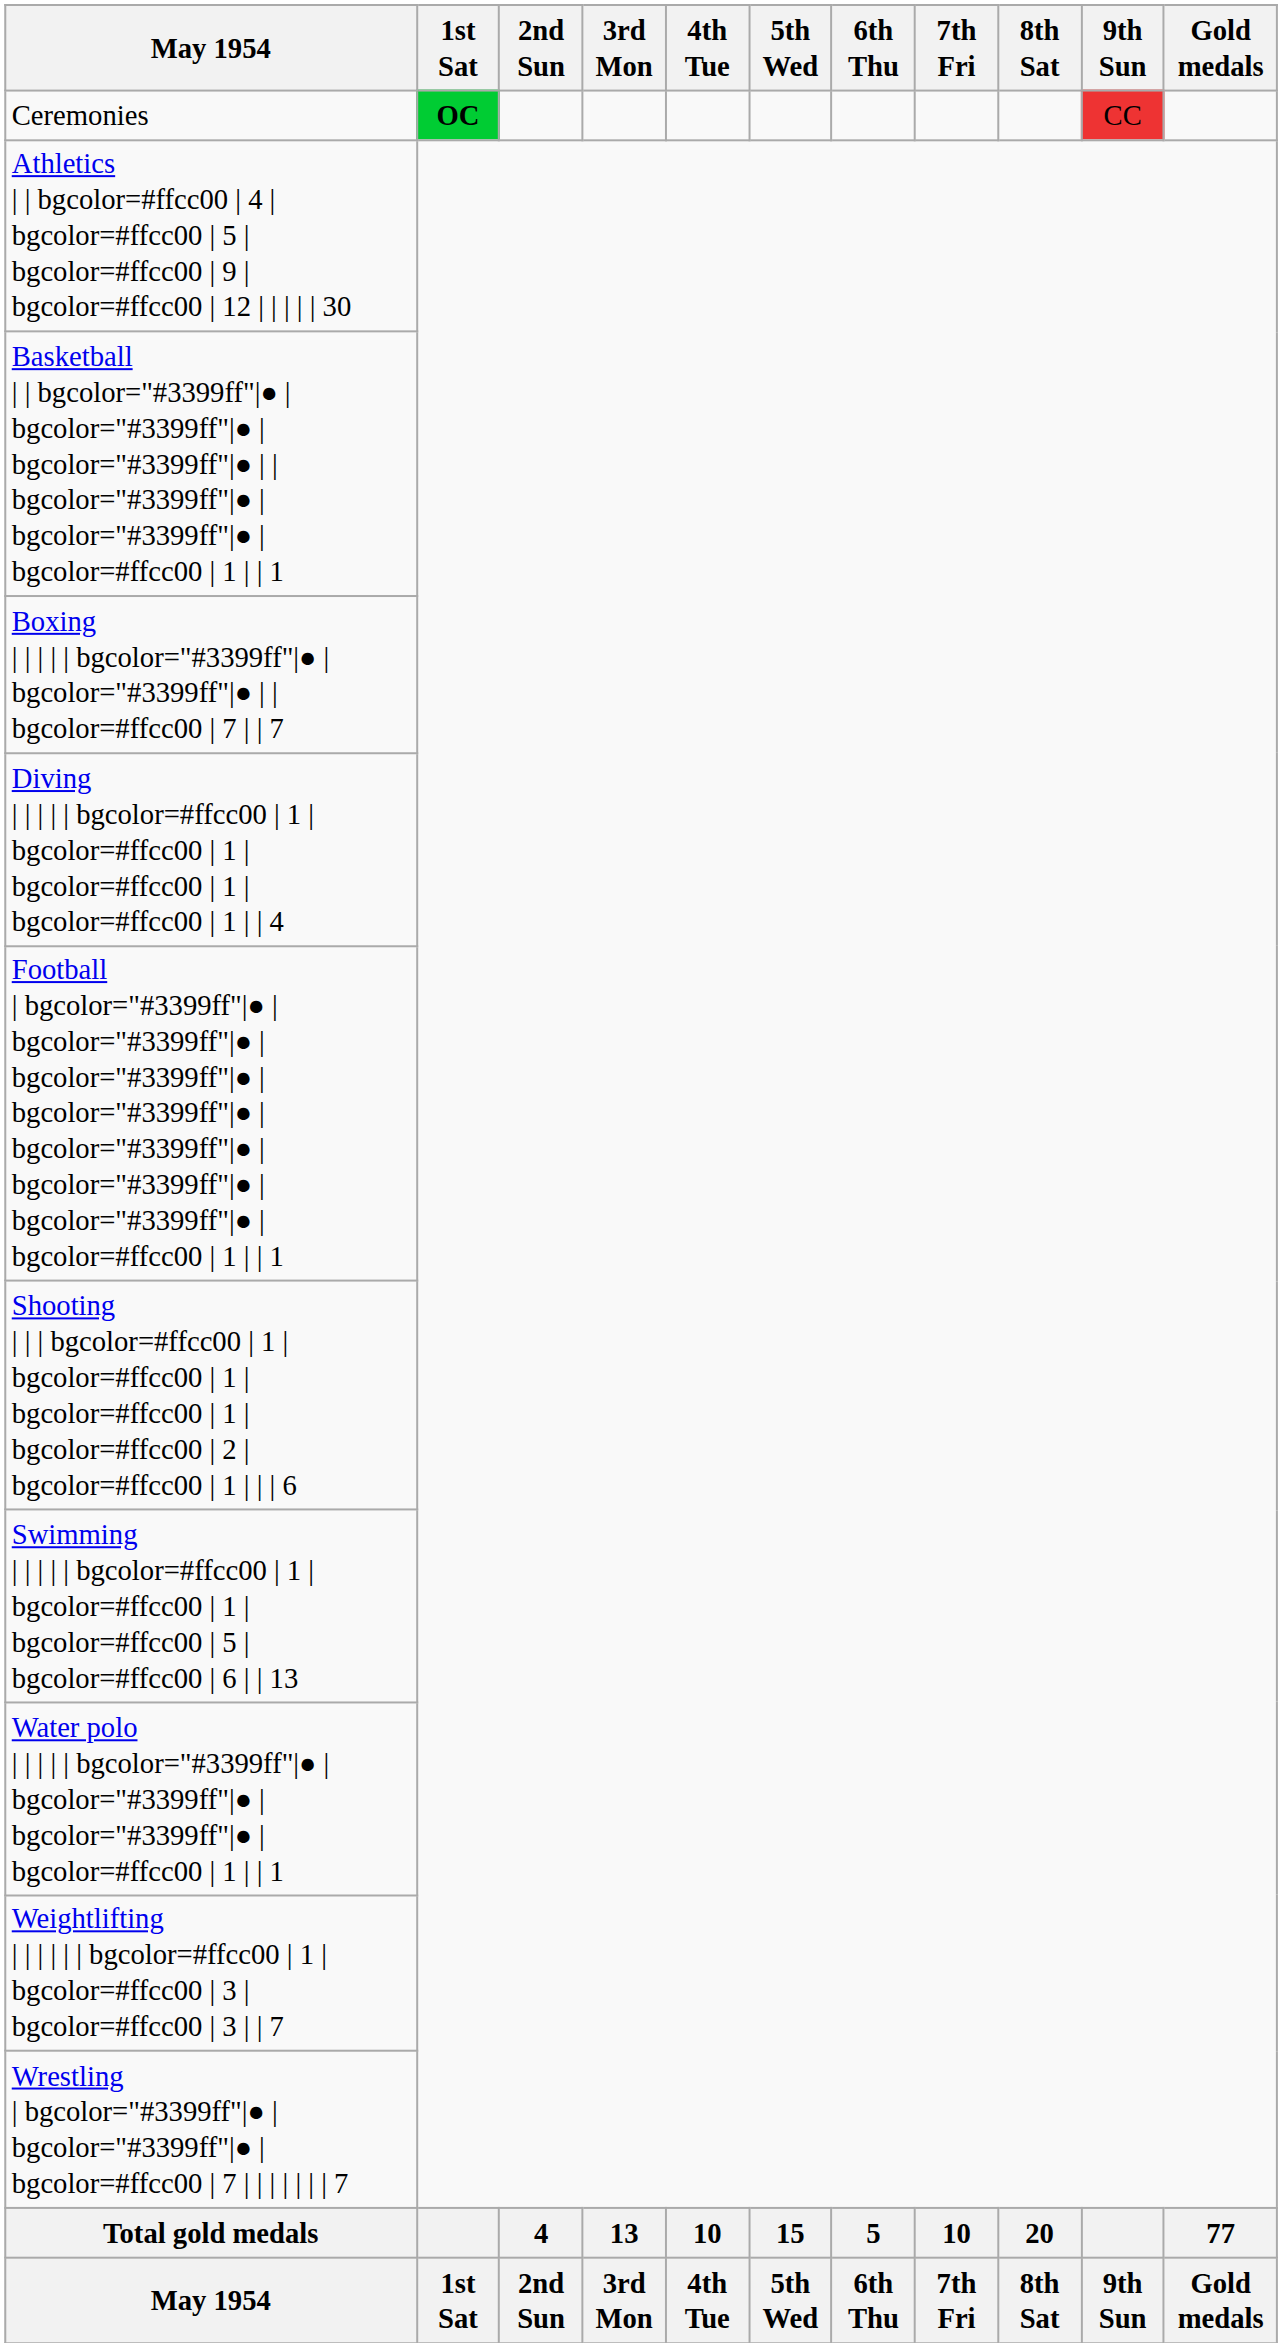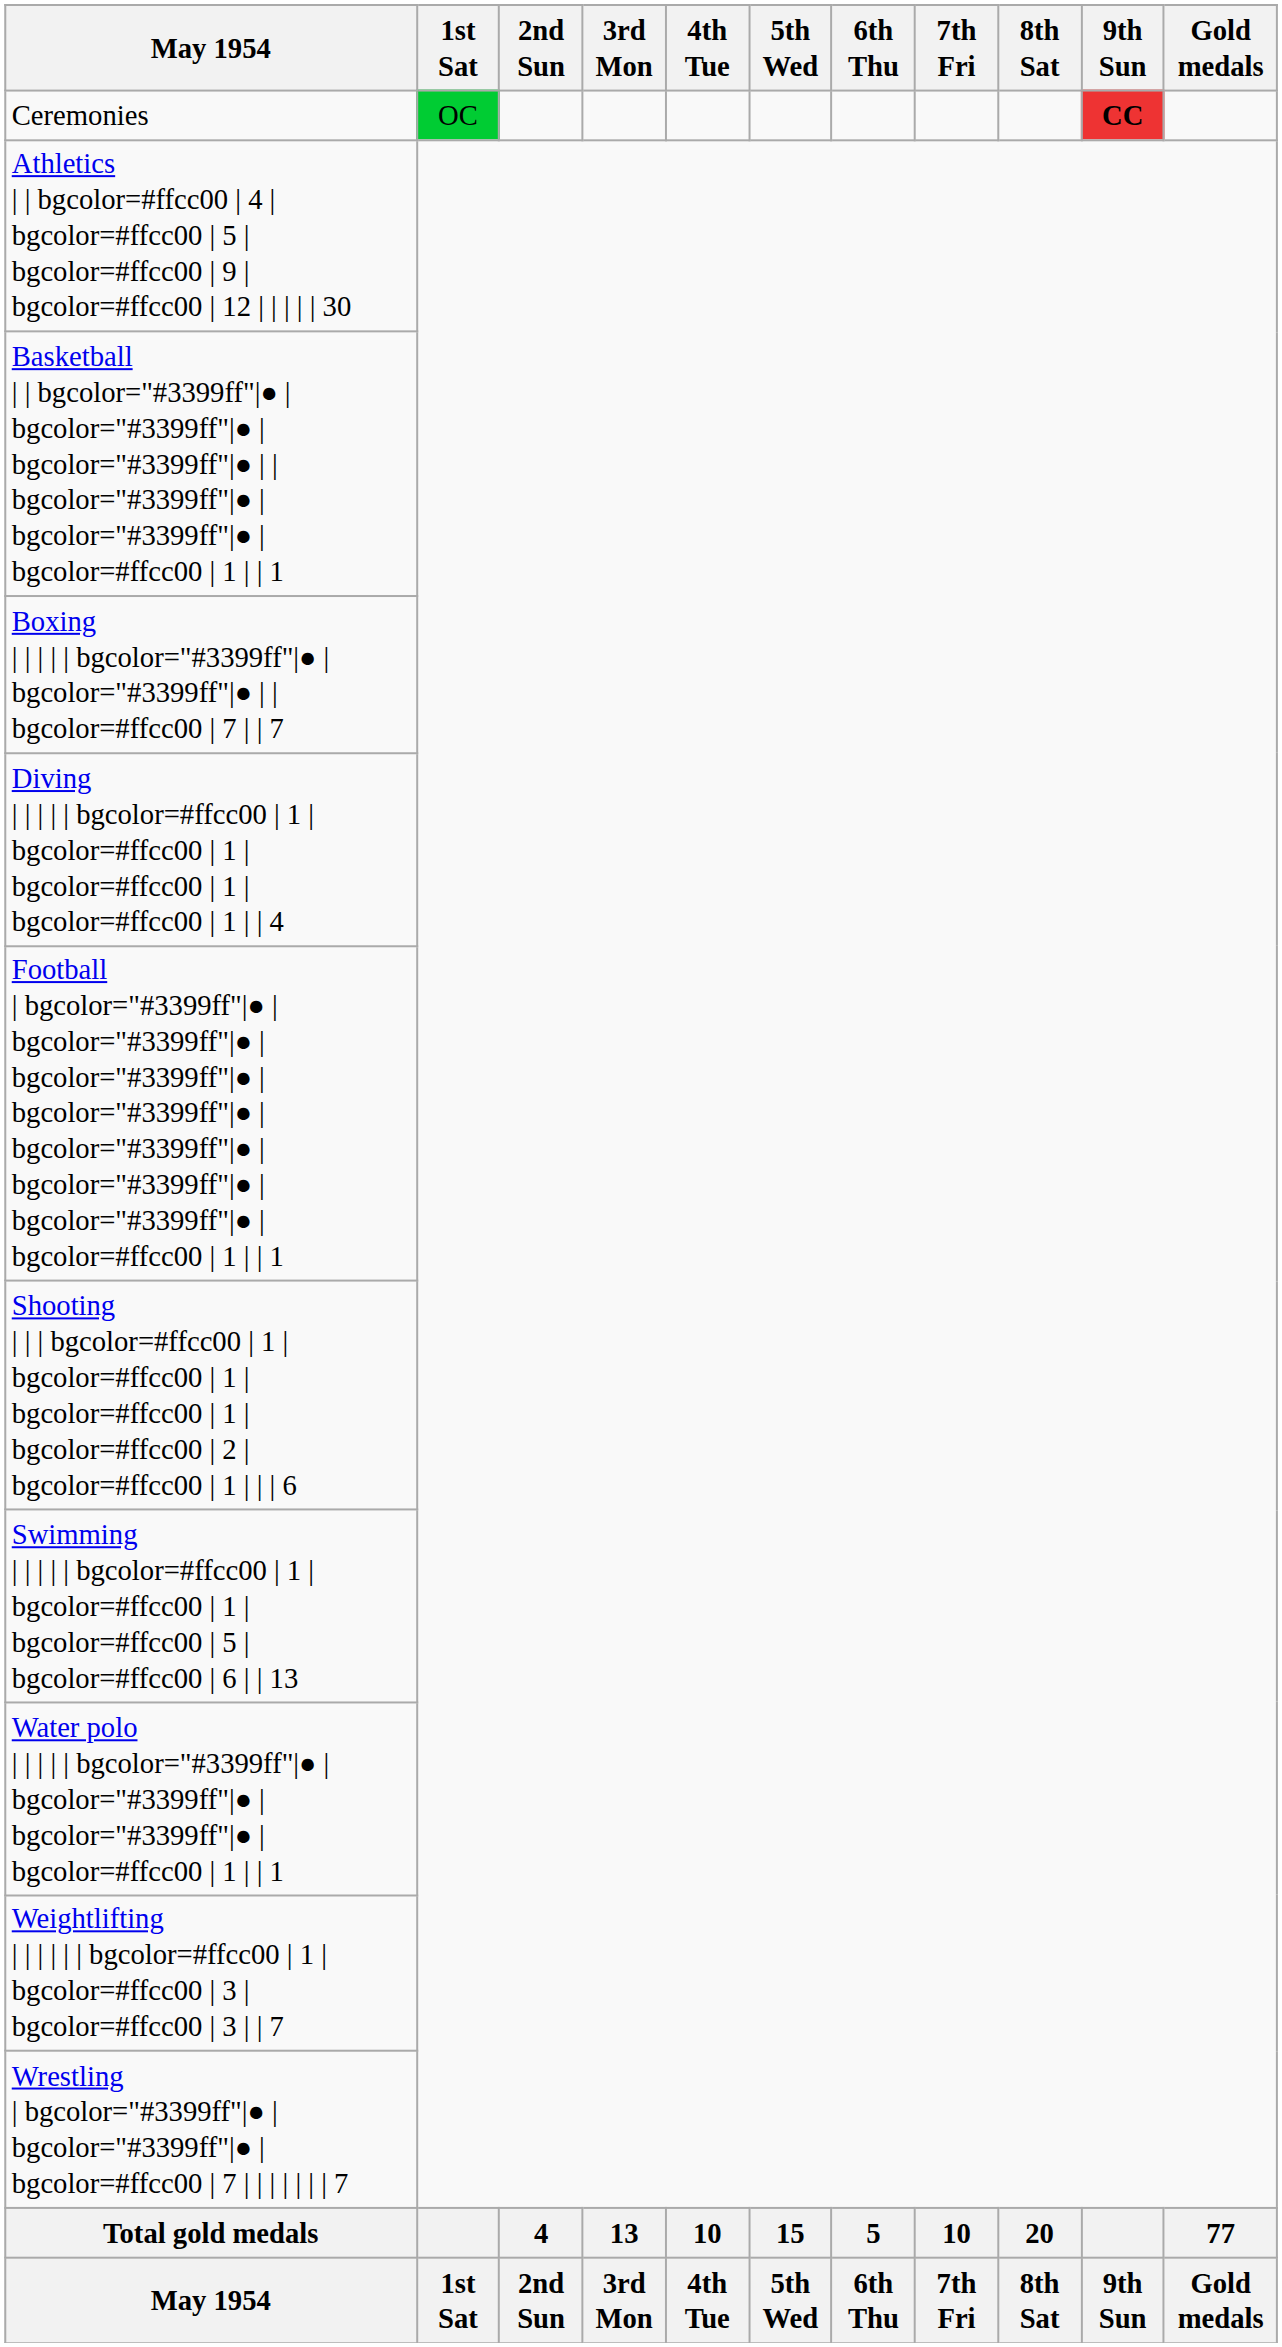(458, 115) bold -> (458, 115) normal
(1123, 115) normal -> (1123, 115) bold
